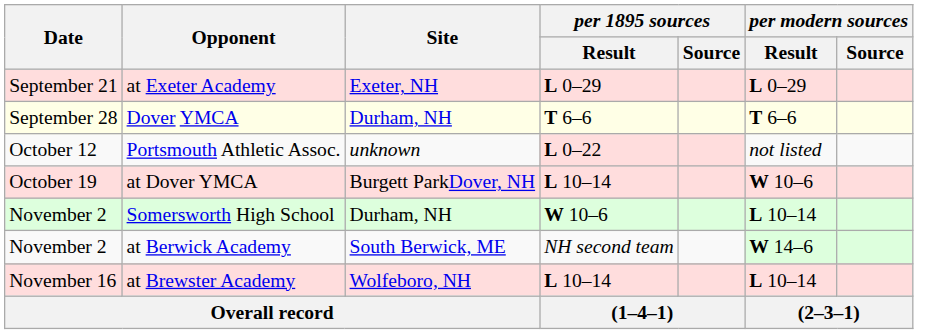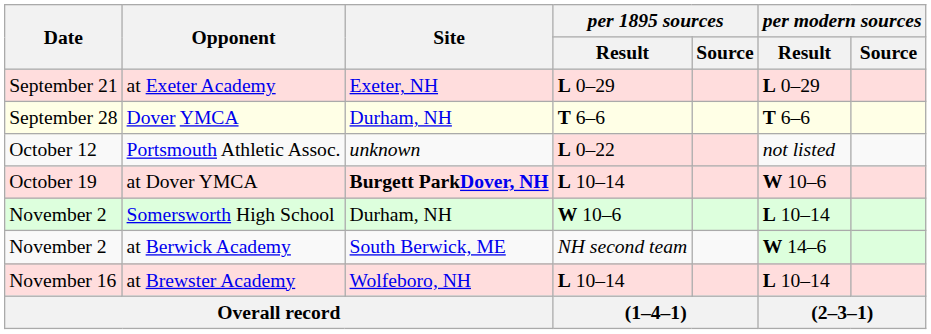(442, 182) normal -> (449, 182) bold
